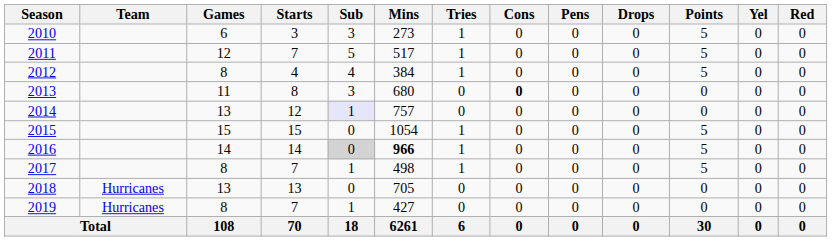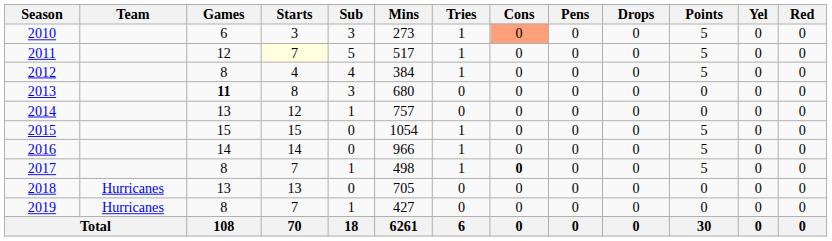(519, 33) no background -> (519, 33) lightsalmon background
(295, 53) no background -> (295, 53) lightyellow background
(224, 91) normal -> (224, 91) bold
(519, 91) bold -> (519, 91) normal
(351, 110) lavender background -> (351, 110) no background
(351, 149) lightgrey background -> (351, 149) no background
(404, 149) bold -> (404, 149) normal
(519, 168) normal -> (519, 168) bold
